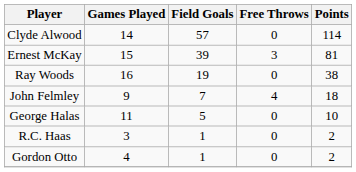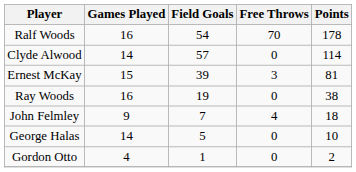+ row: (44, 34)
(126, 116) 11 -> (126, 136) 14
- row: (45, 136)
